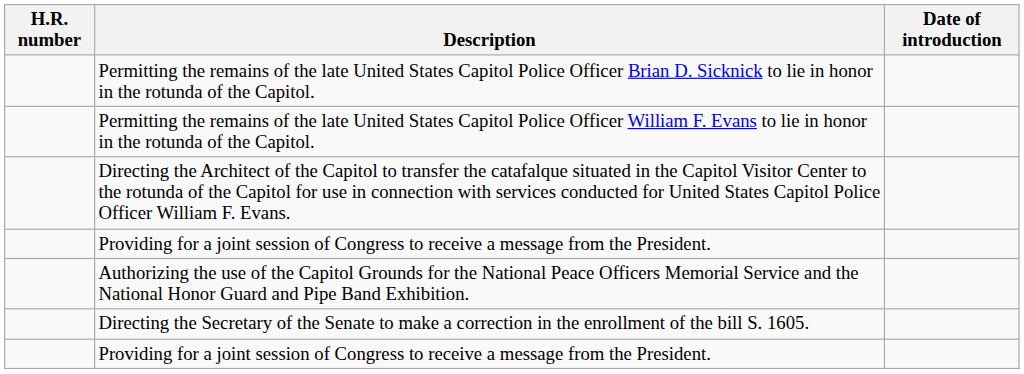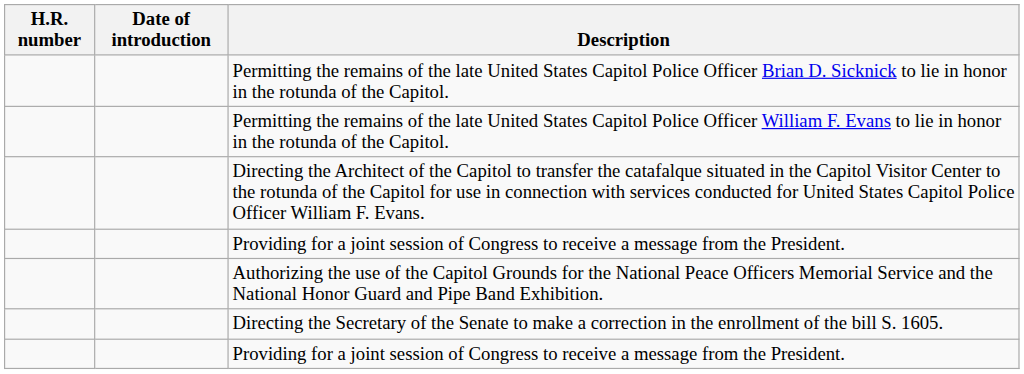columns swapped: (952, 29) <-> (490, 40)
